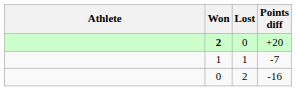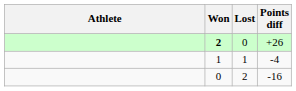(275, 42) +20 -> (275, 42) +26
(275, 59) -7 -> (275, 59) -4
